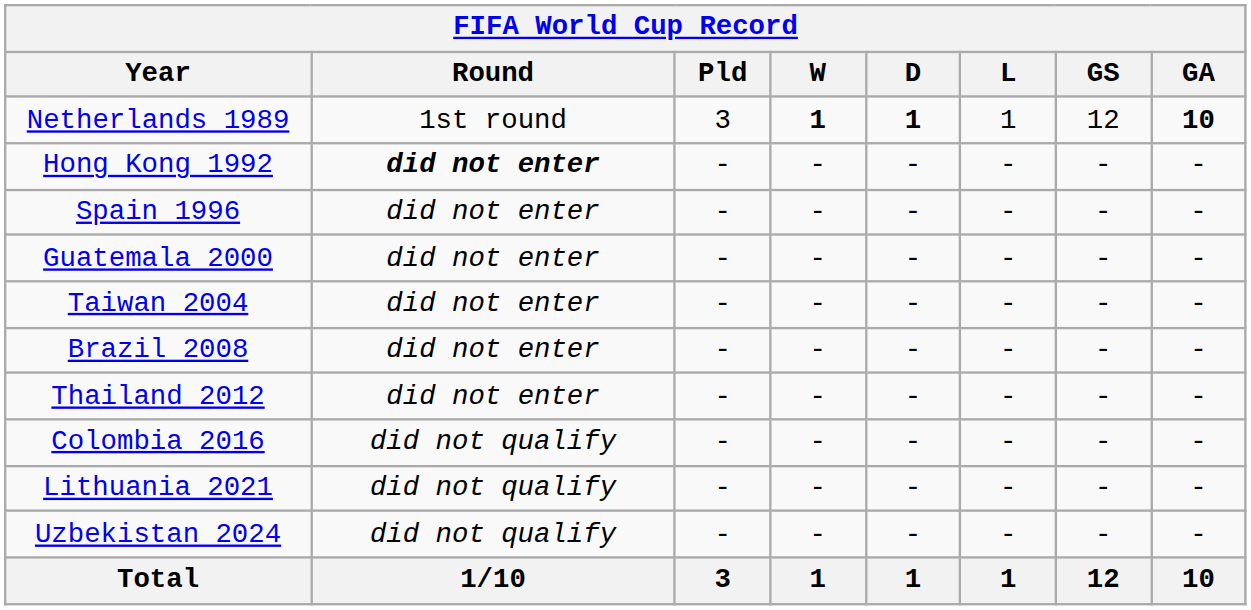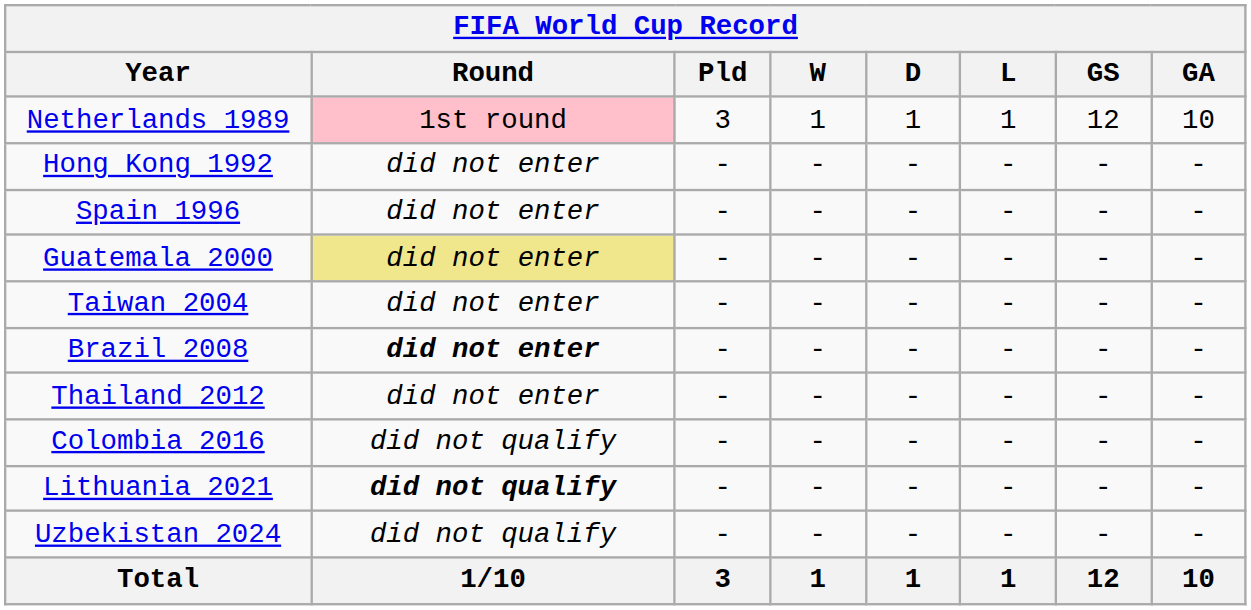(493, 120) no background -> (493, 120) pink background
(818, 120) bold -> (818, 120) normal
(913, 120) bold -> (913, 120) normal
(1198, 120) bold -> (1198, 120) normal
(493, 166) bold -> (493, 166) normal
(493, 258) no background -> (493, 258) khaki background
(493, 350) normal -> (493, 350) bold
(493, 488) normal -> (493, 488) bold
